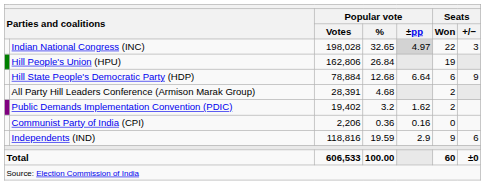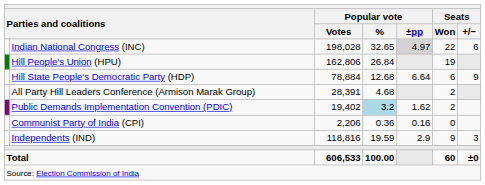(476, 47) 3 -> (476, 47) 6
(388, 107) no background -> (388, 107) lightblue background
(476, 138) 6 -> (476, 138) 3
